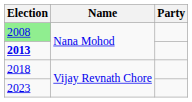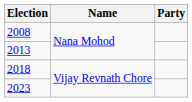(19, 32) lightgreen background -> (19, 32) no background
(19, 50) bold -> (19, 50) normal
